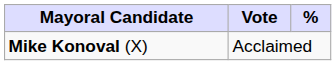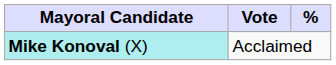(78, 45) no background -> (78, 45) paleturquoise background
